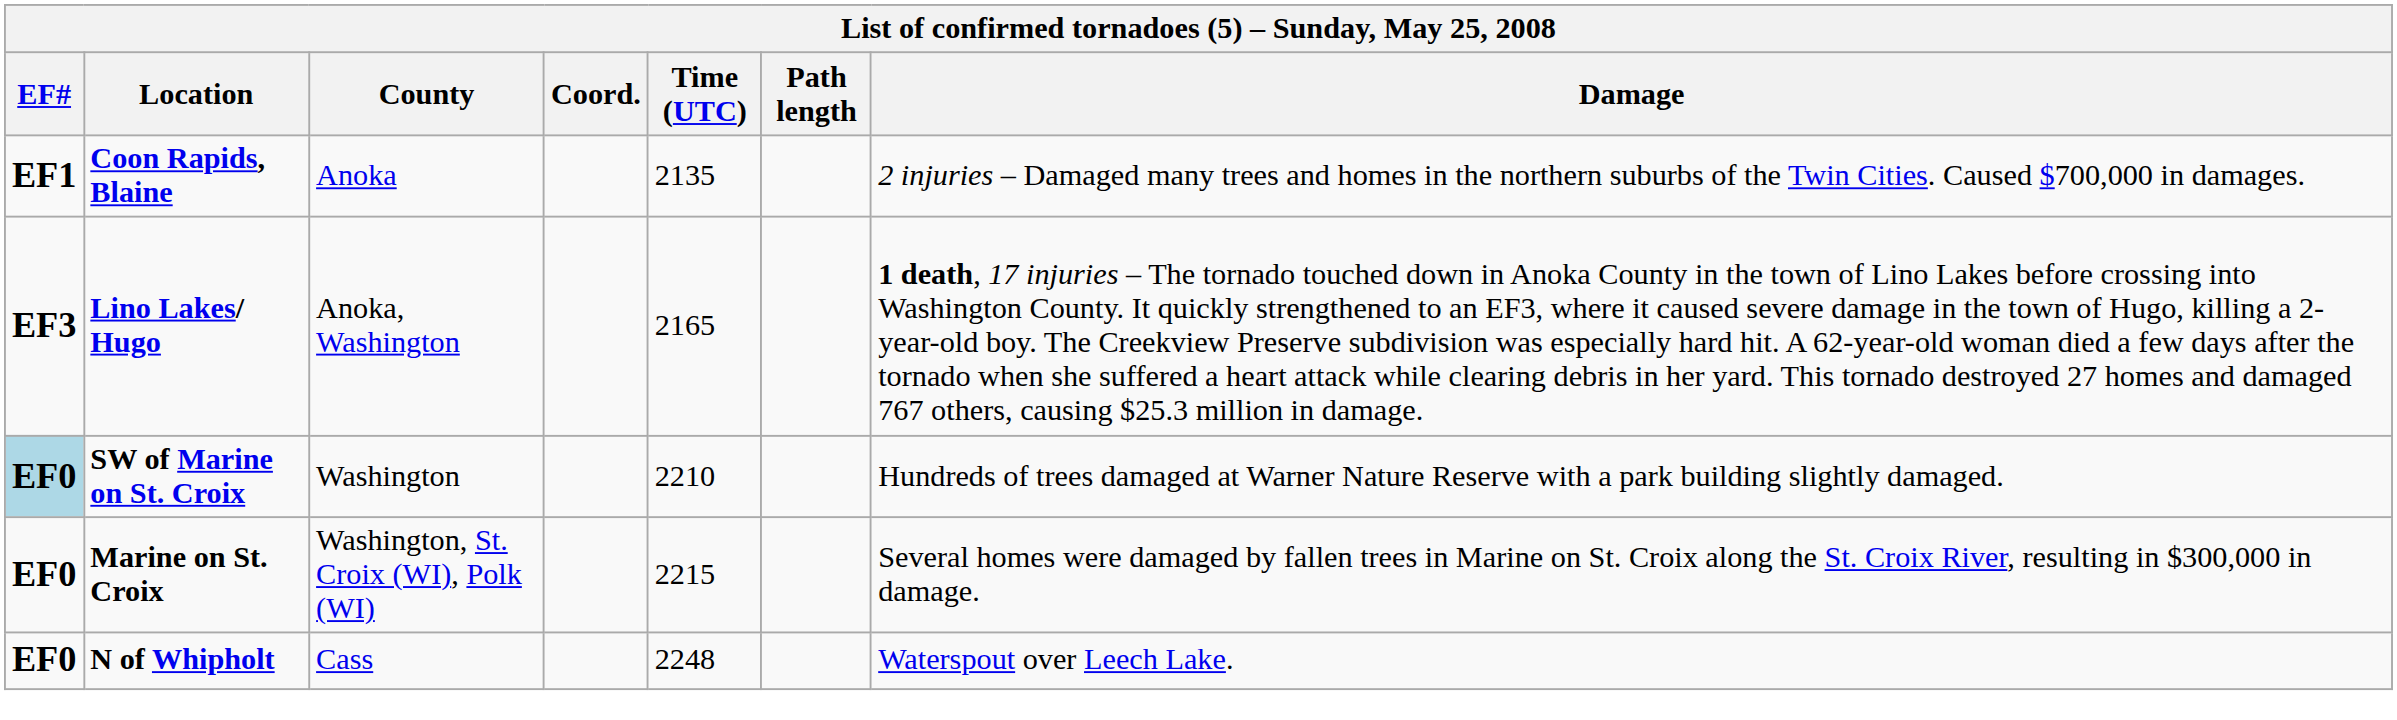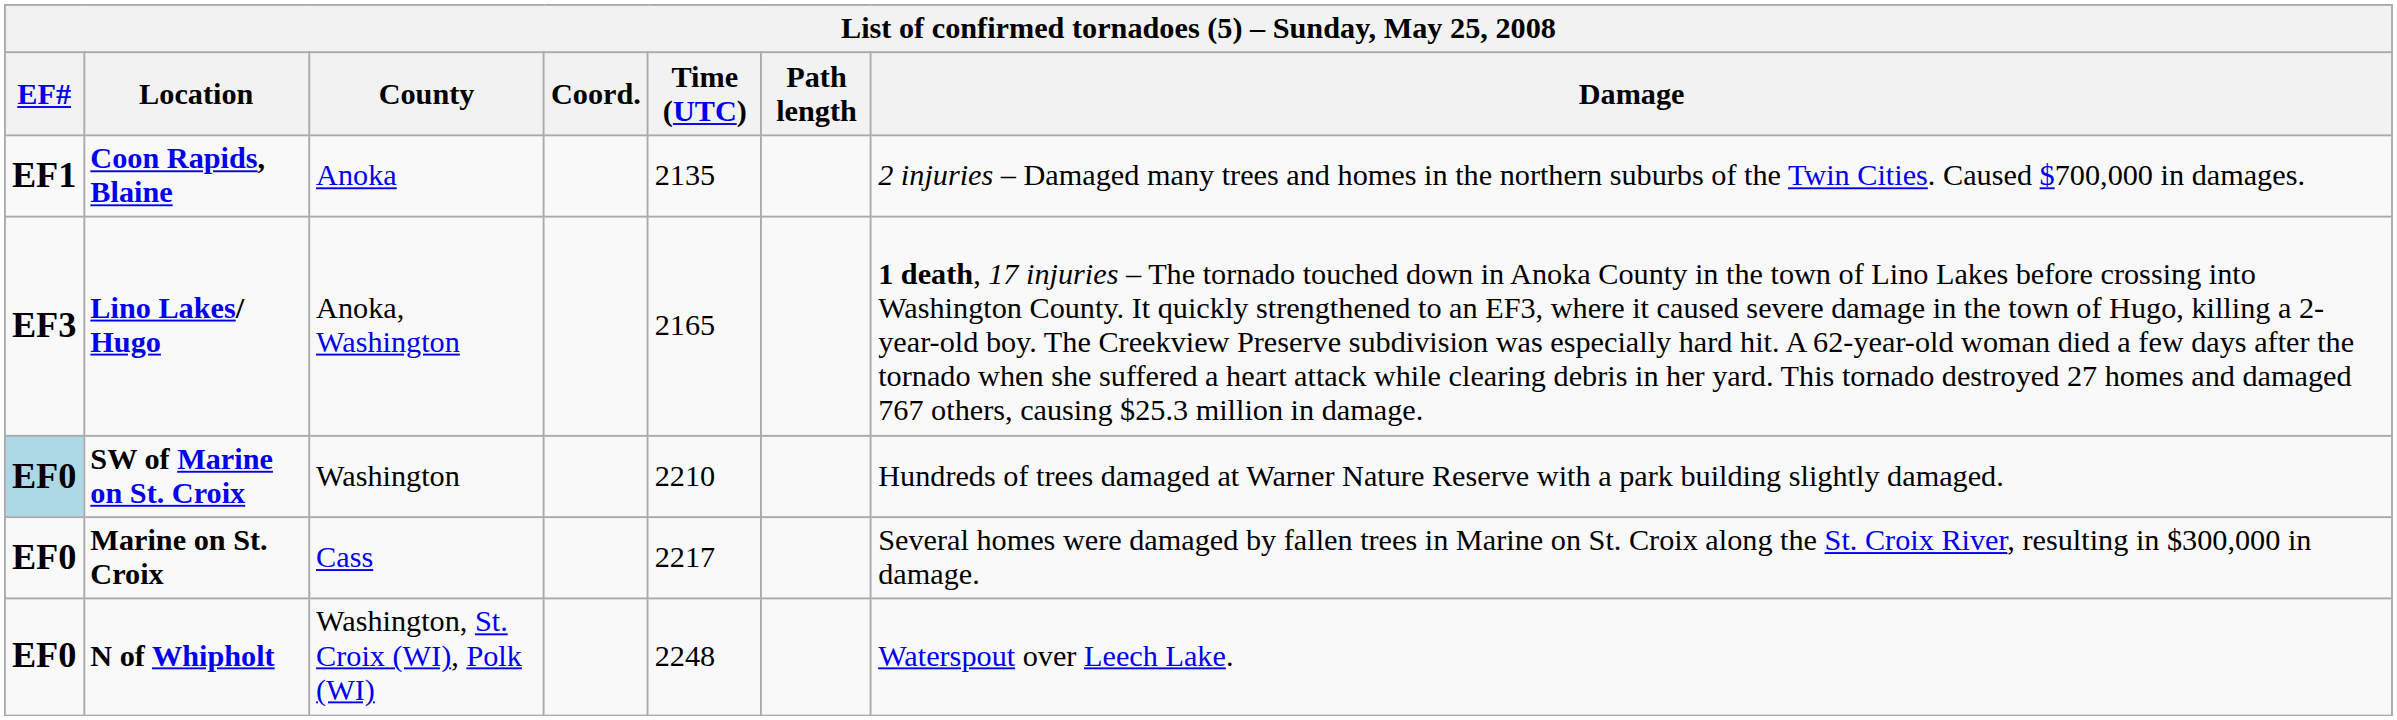(419, 574) Washington, St. Croix (WI), Polk (WI) -> (345, 557) Cass
(685, 574) 2215 -> (685, 557) 2217
(345, 660) Cass -> (419, 656) Washington, St. Croix (WI), Polk (WI)
